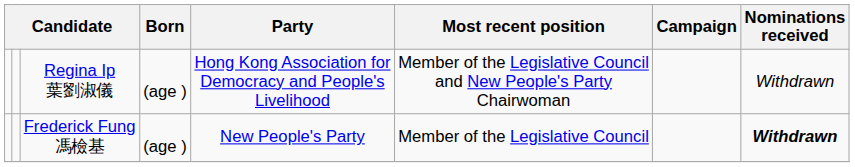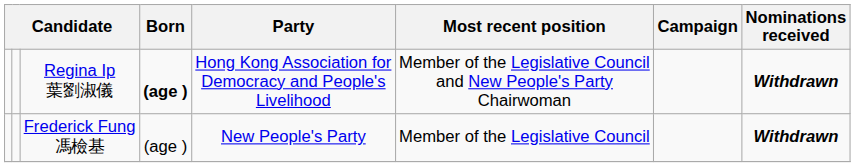(165, 90) normal -> (165, 90) bold
(795, 81) normal -> (796, 81) bold
